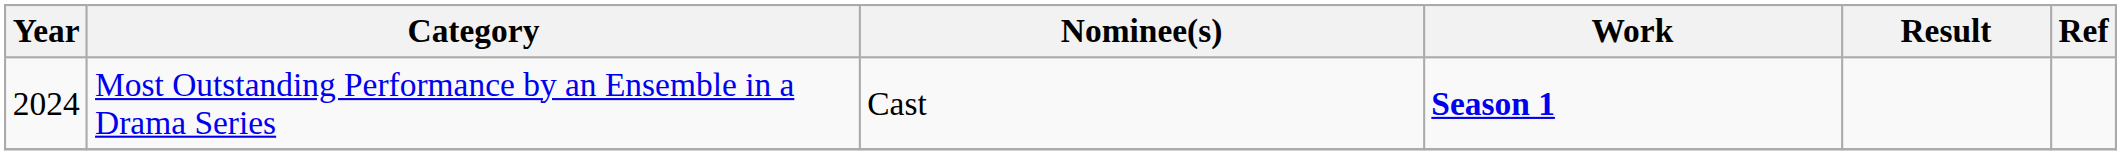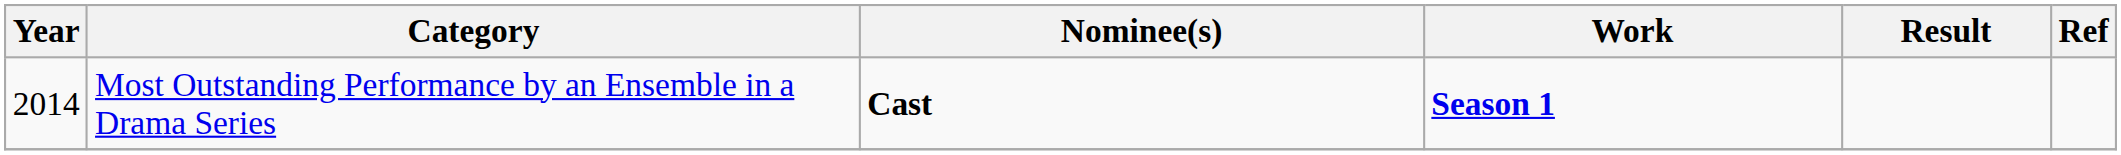(46, 102) 2024 -> (46, 102) 2014
(897, 102) normal -> (900, 102) bold
